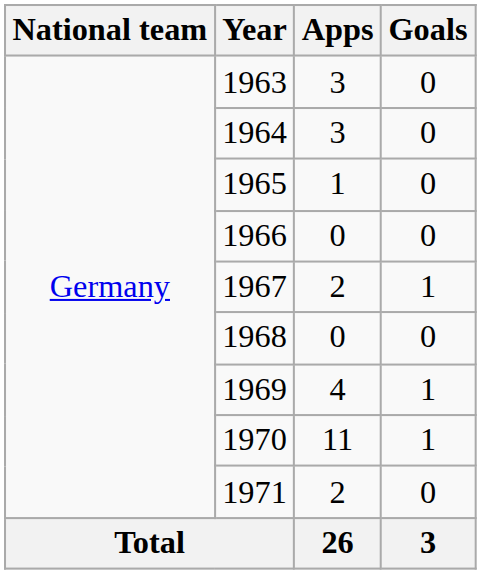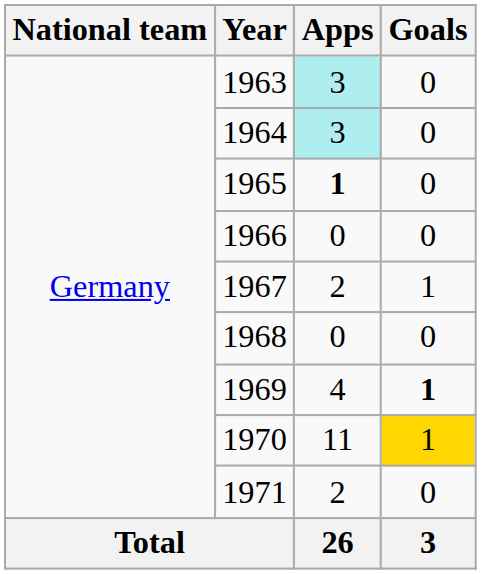(338, 81) no background -> (338, 81) paleturquoise background
(338, 132) no background -> (338, 132) paleturquoise background
(338, 183) normal -> (338, 183) bold
(428, 388) normal -> (428, 388) bold
(428, 440) no background -> (428, 440) gold background
